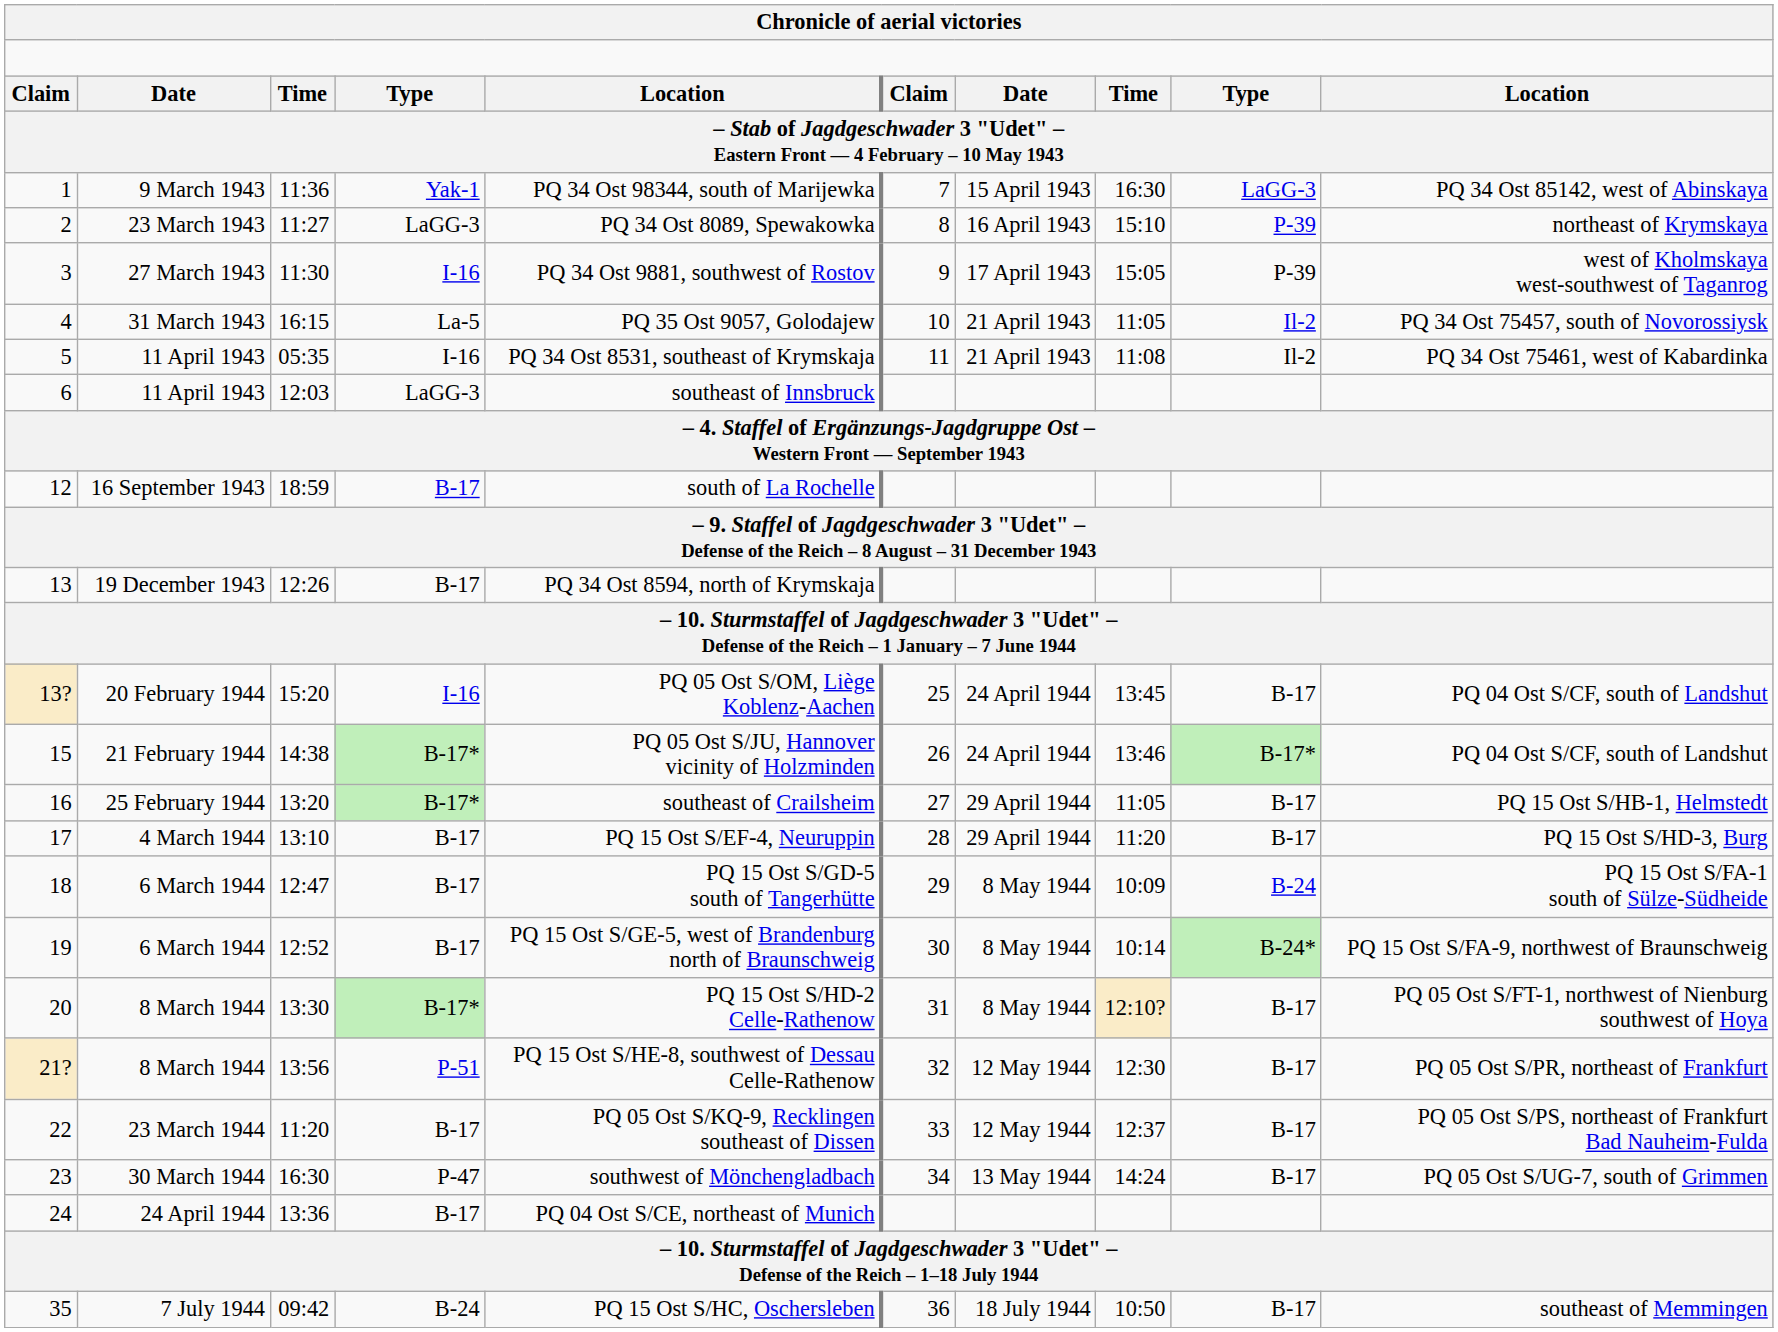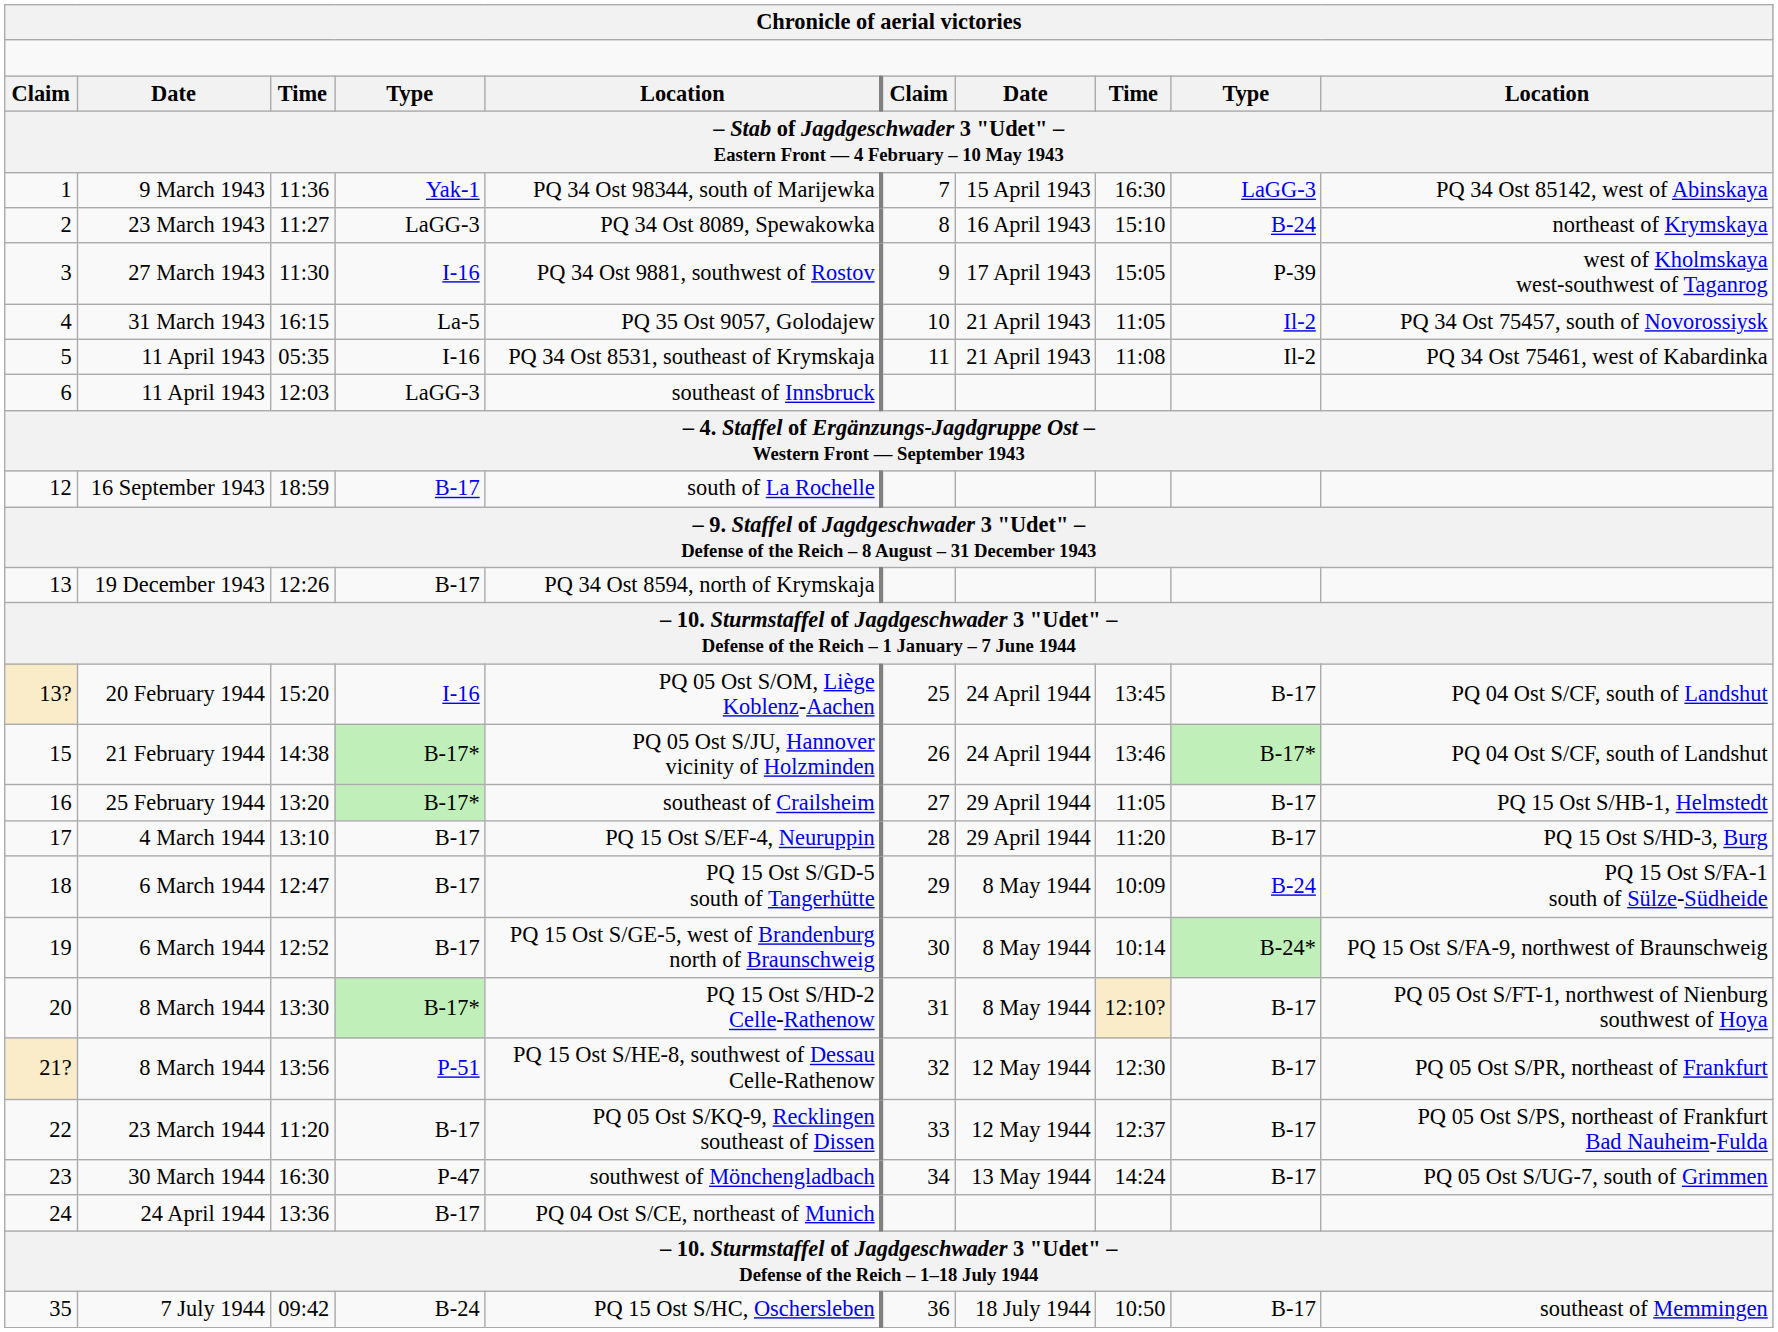(1295, 225) P-39 -> (1293, 225) B-24
